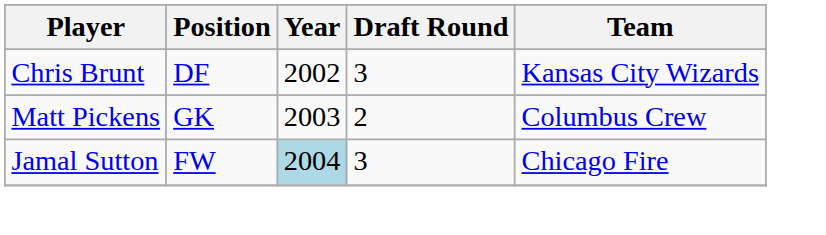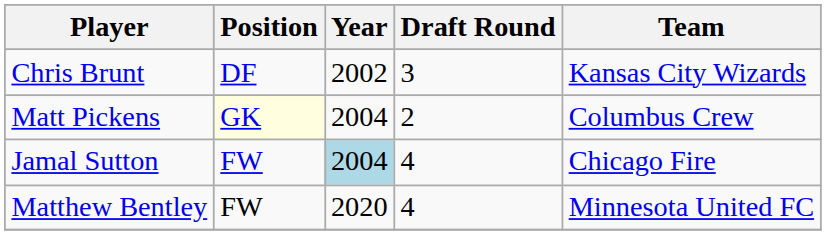(194, 116) no background -> (241, 116) lightyellow background
(312, 116) 2003 -> (359, 116) 2004
(361, 161) 3 -> (408, 161) 4
+ row: (109, 206)
